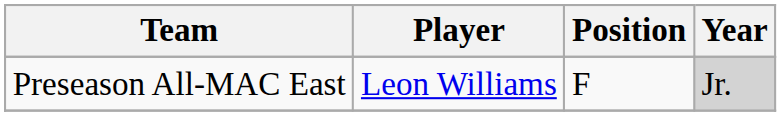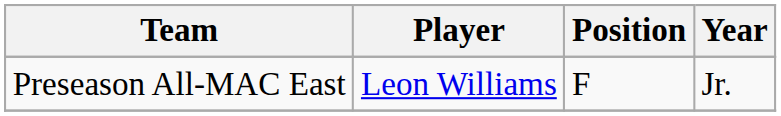(717, 83) lightgrey background -> (717, 83) no background
